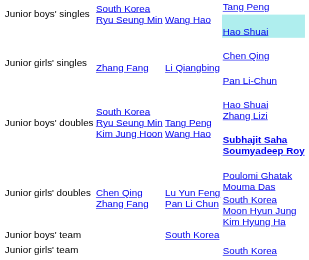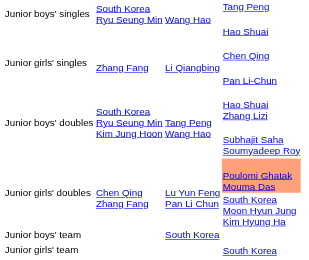(246, 31) paleturquoise background -> (246, 31) no background
(264, 145) bold -> (262, 145) normal
(257, 181) no background -> (257, 181) lightsalmon background
